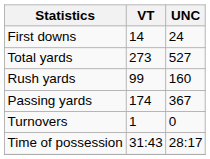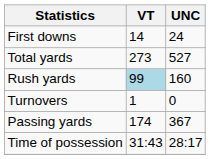(136, 79) no background -> (136, 79) lightblue background
rows swapped: (50, 100) <-> (38, 122)
